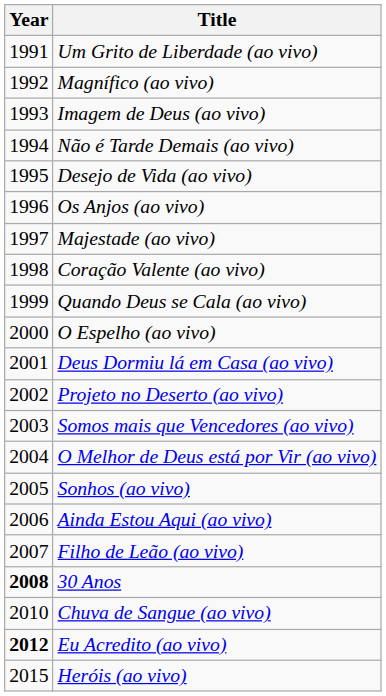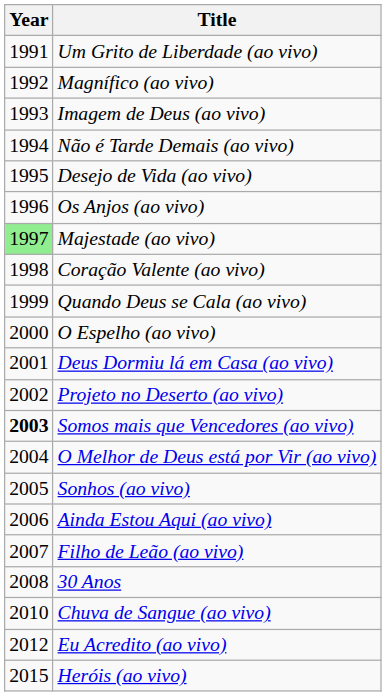(29, 238) no background -> (29, 238) lightgreen background
(29, 425) normal -> (29, 425) bold
(29, 581) bold -> (29, 581) normal
(29, 644) bold -> (29, 644) normal
